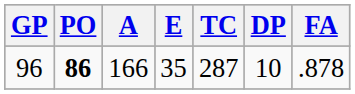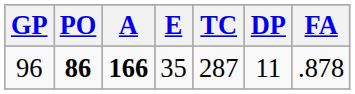(128, 67) normal -> (128, 67) bold
(268, 67) 10 -> (268, 67) 11
